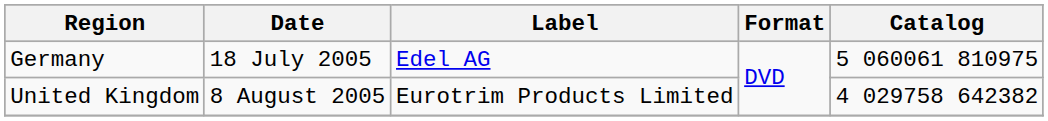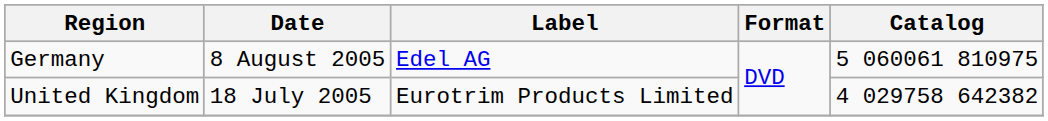(291, 60) 18 July 2005 -> (298, 60) 8 August 2005
(298, 97) 8 August 2005 -> (291, 97) 18 July 2005
